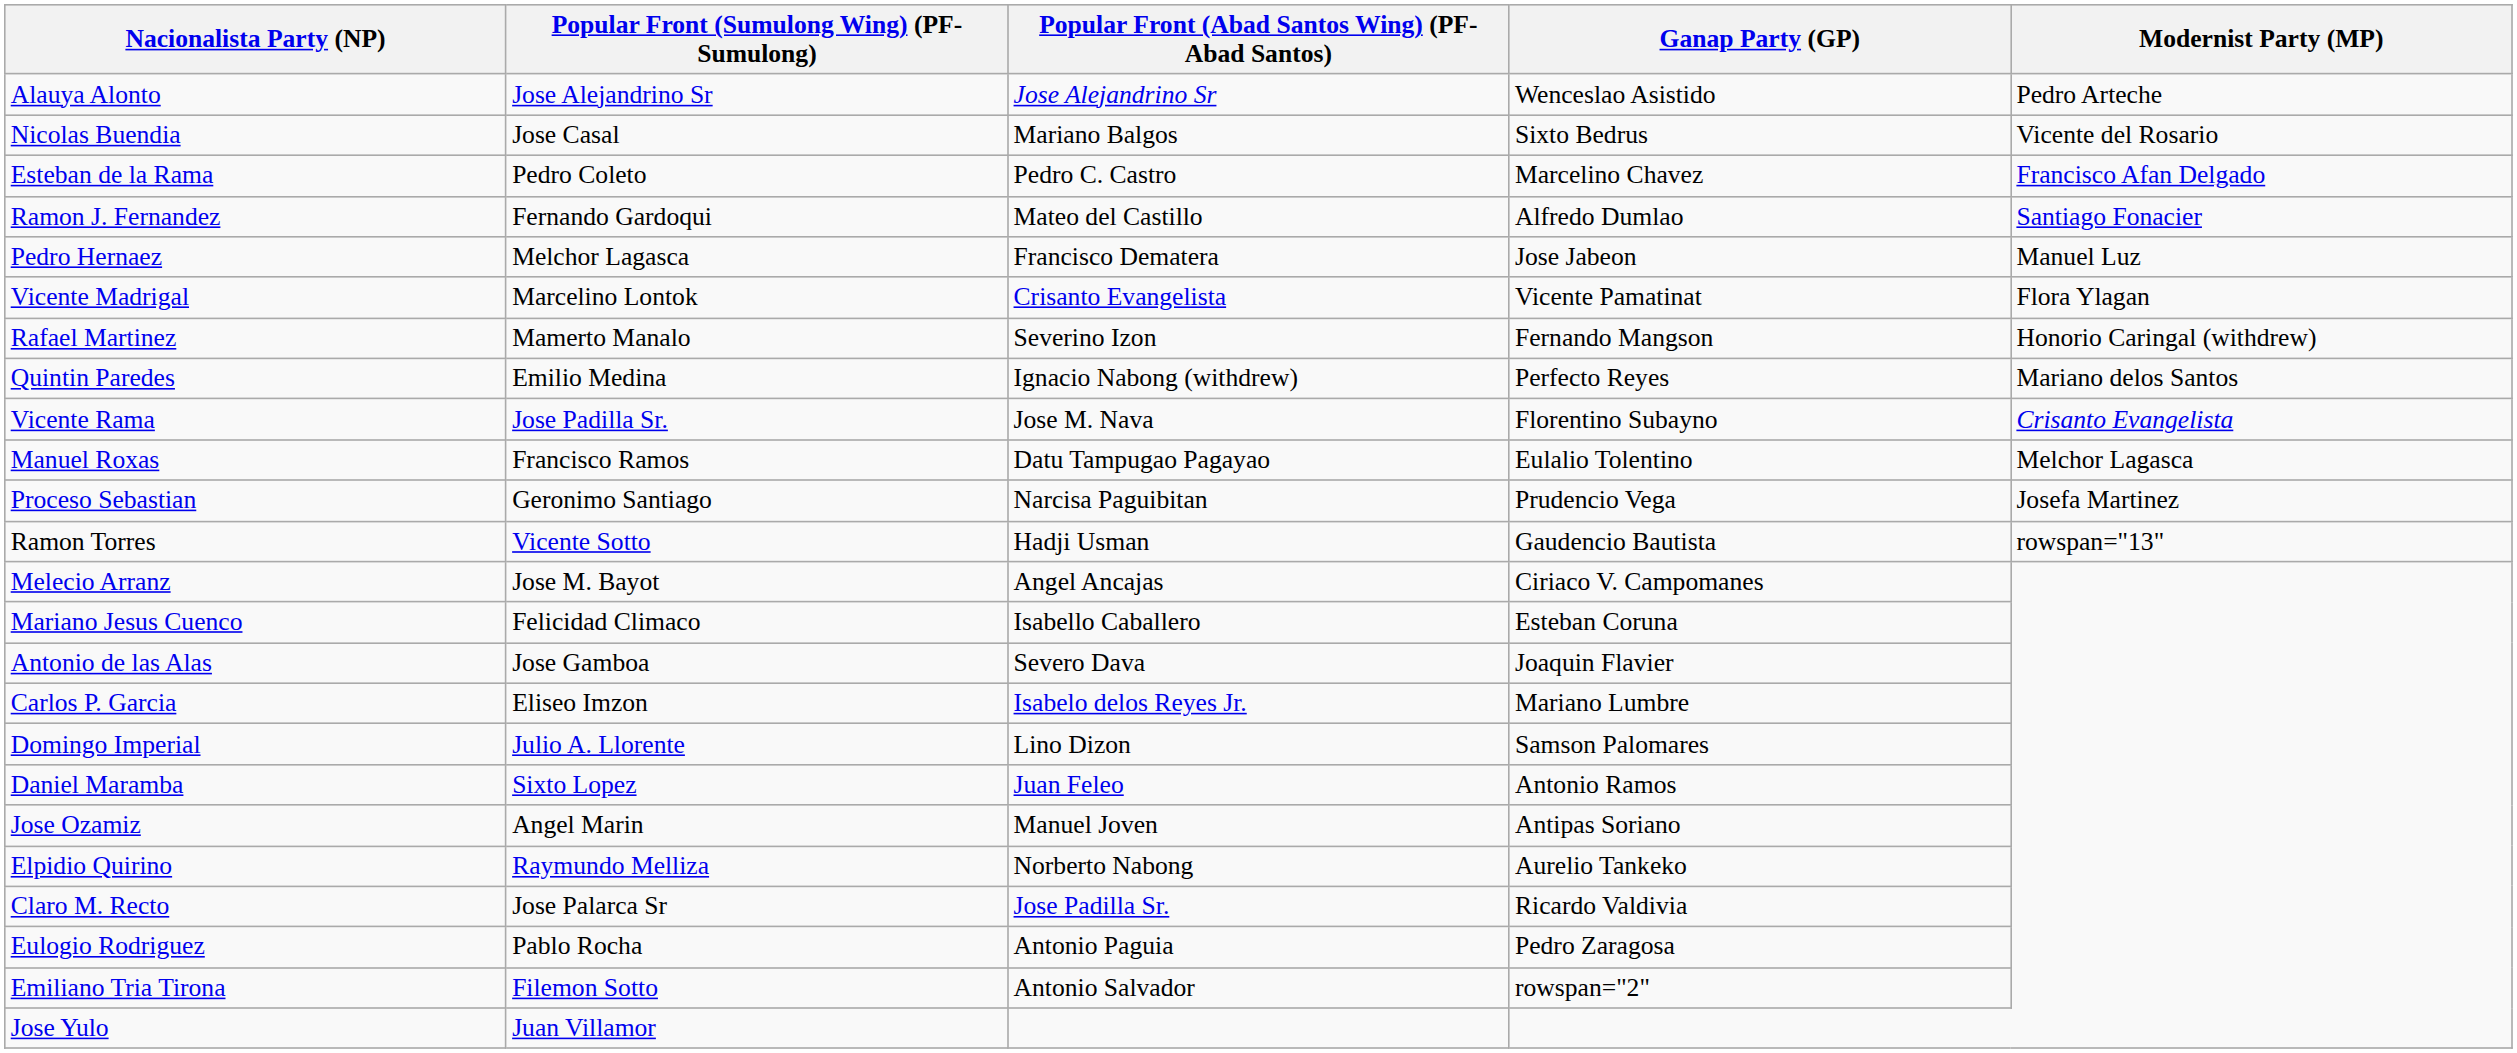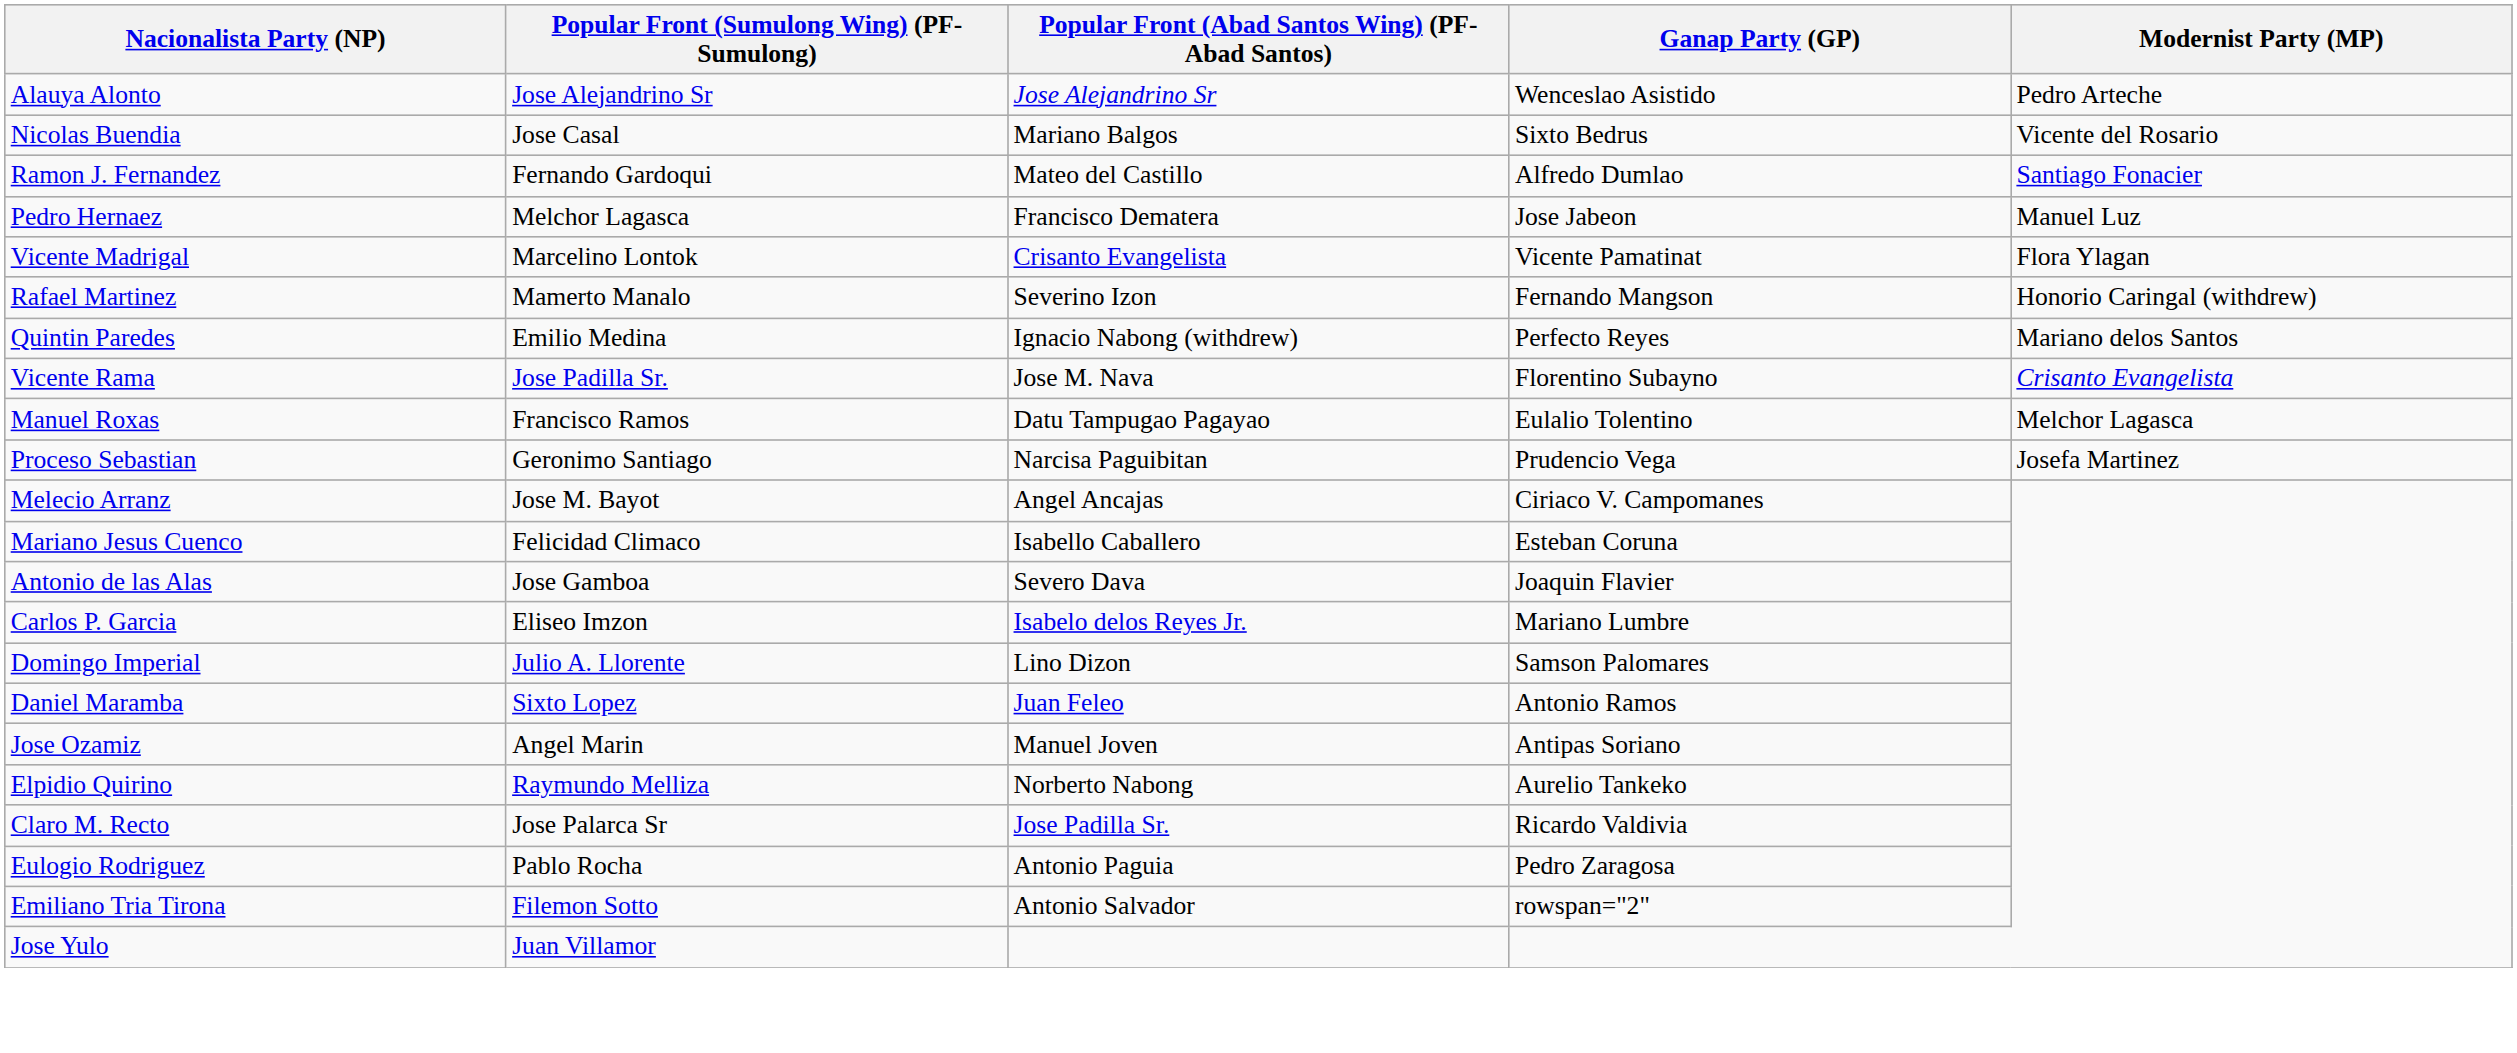- row: (112, 175)
- row: (83, 540)
